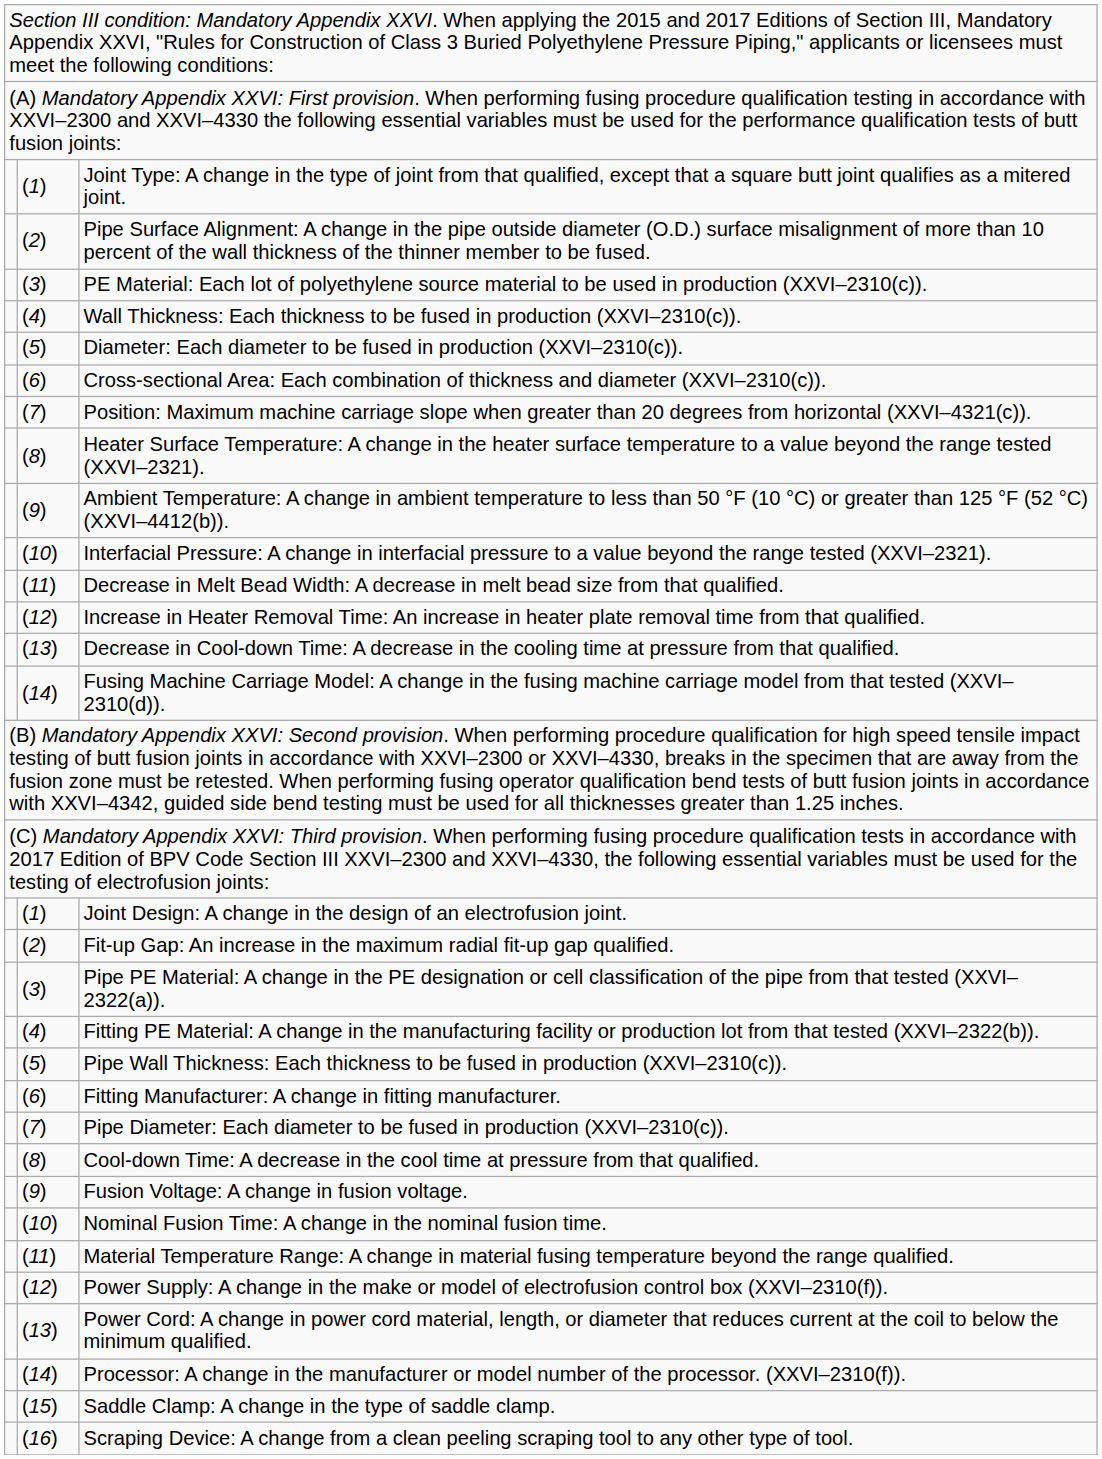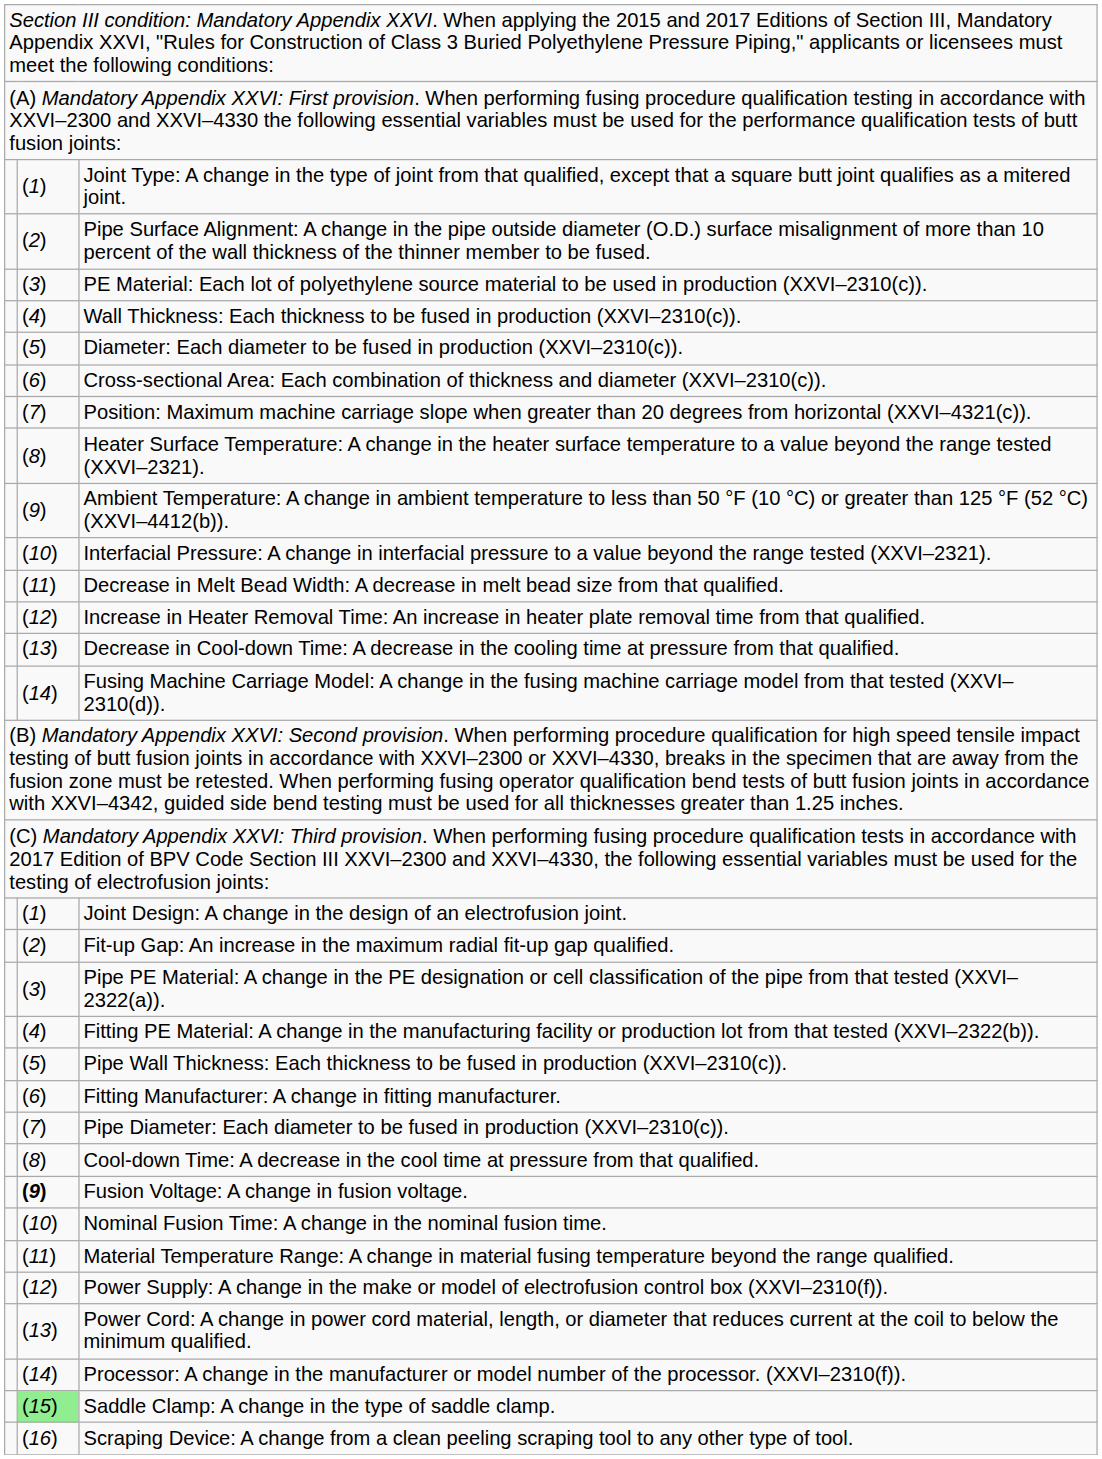(34, 1191) normal -> (34, 1191) bold
(40, 1406) no background -> (40, 1406) lightgreen background
